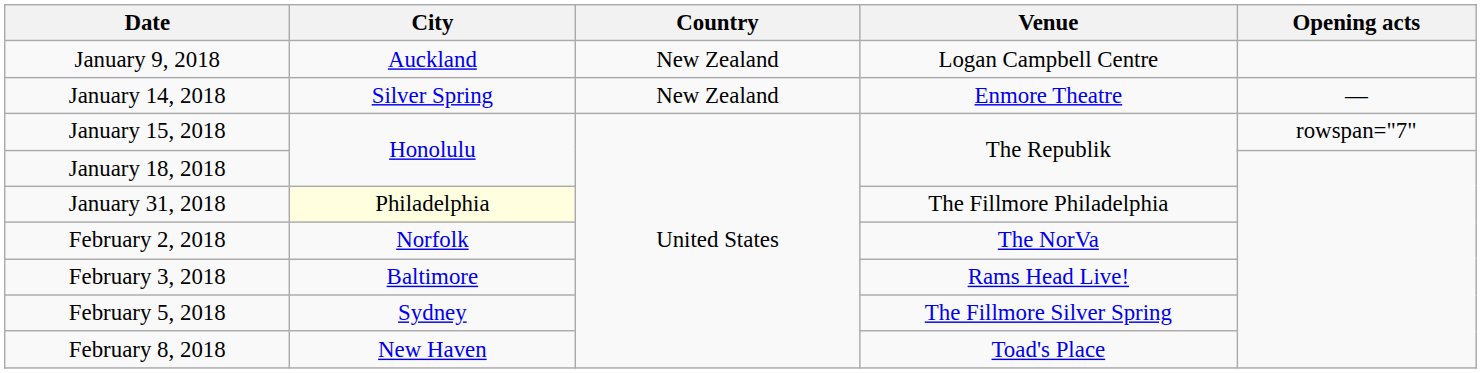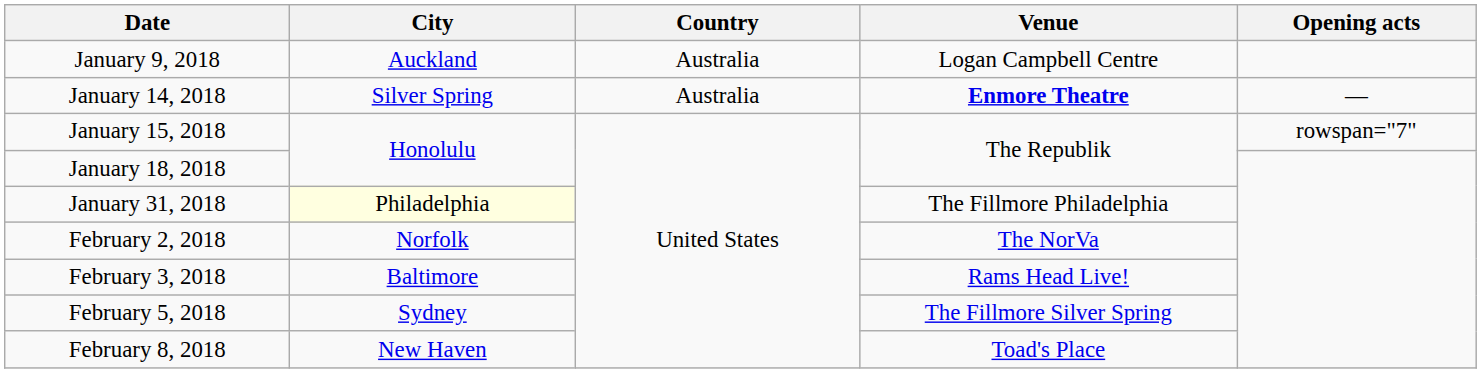(717, 58) New Zealand -> (717, 58) Australia
(717, 95) New Zealand -> (717, 95) Australia
(1048, 95) normal -> (1048, 95) bold
